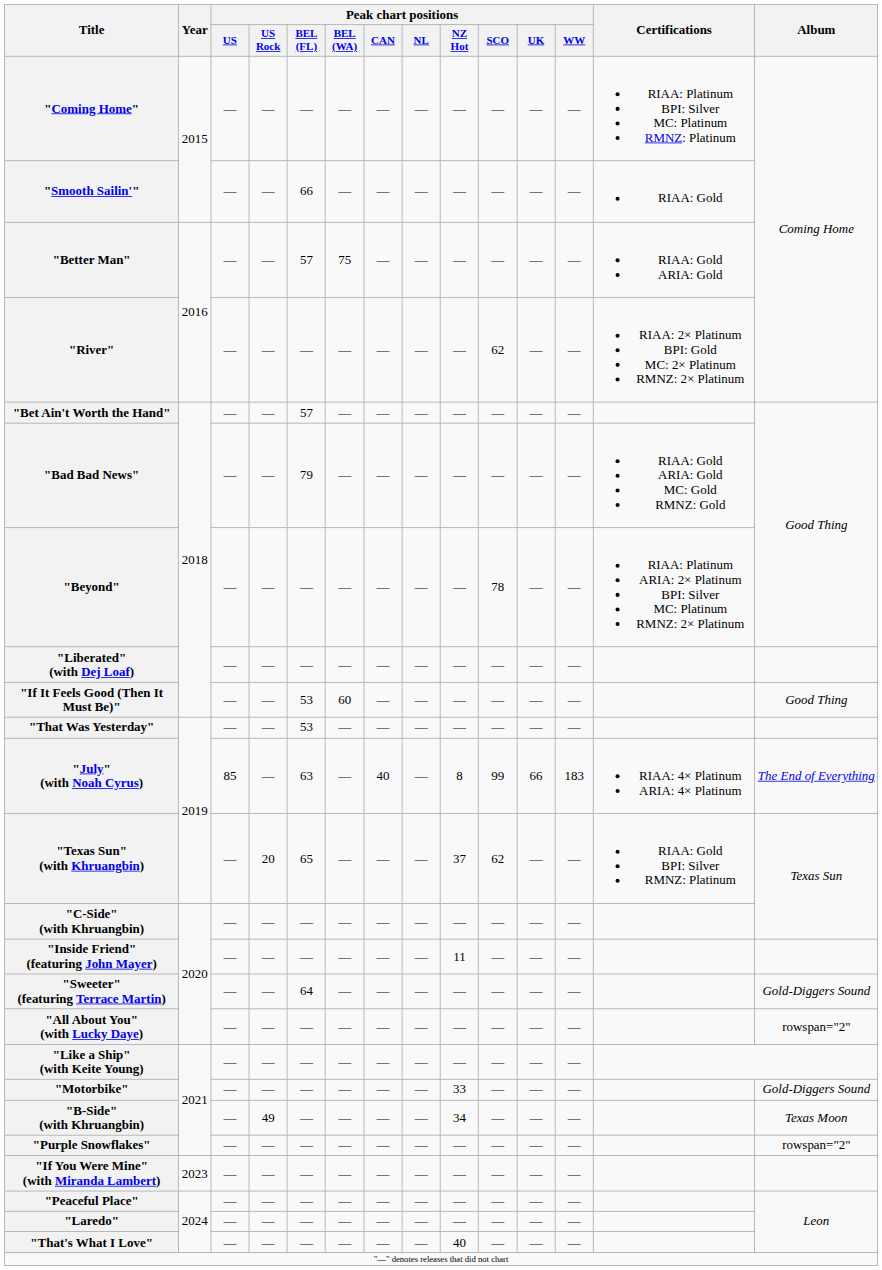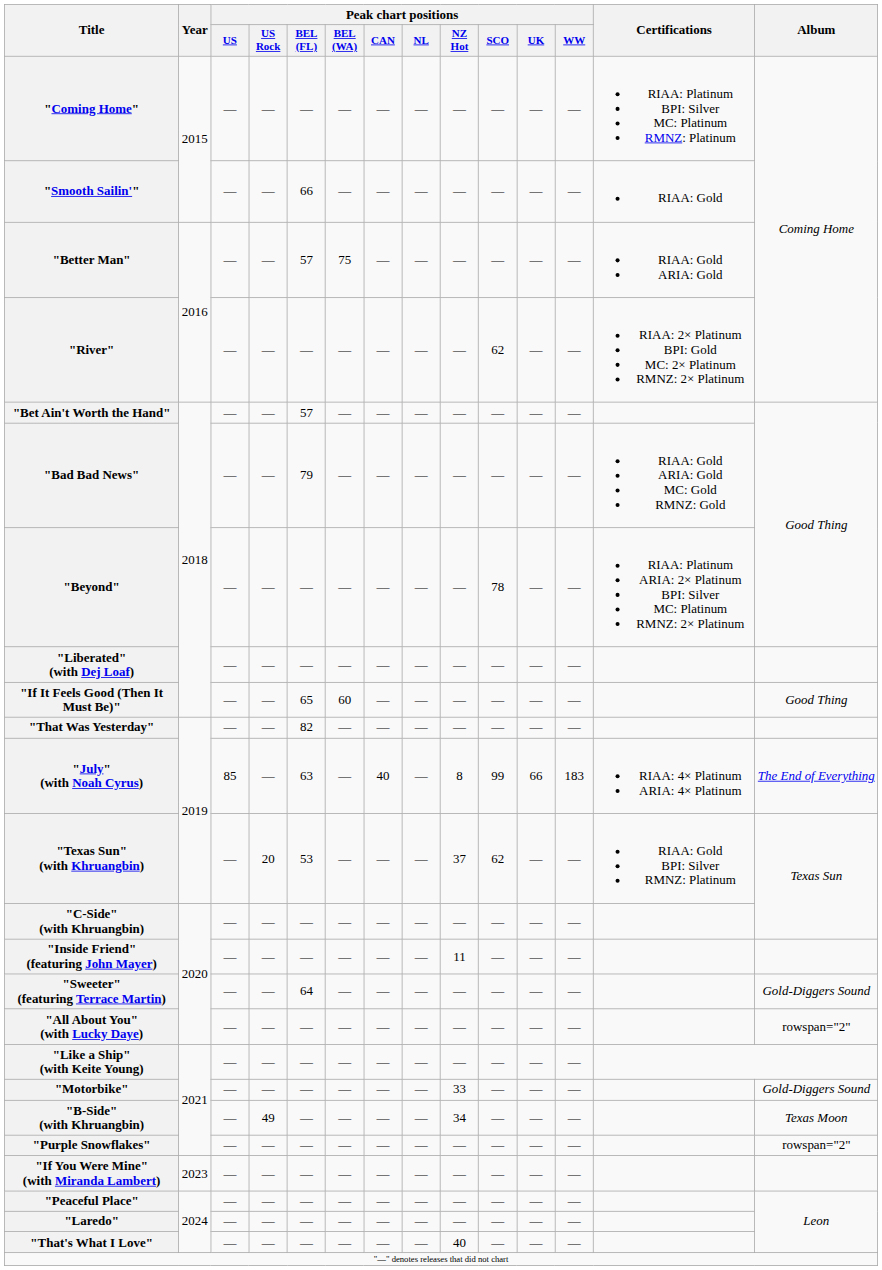(306, 699) 53 -> (306, 699) 65
(306, 727) 53 -> (306, 727) 82
(306, 858) 65 -> (306, 858) 53
